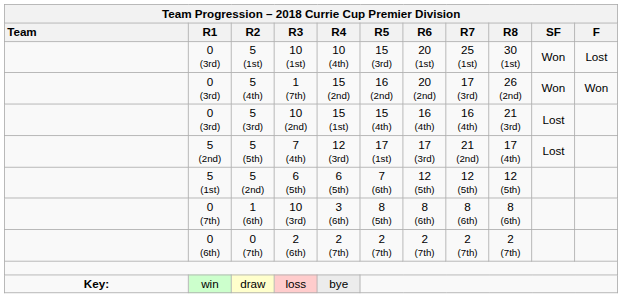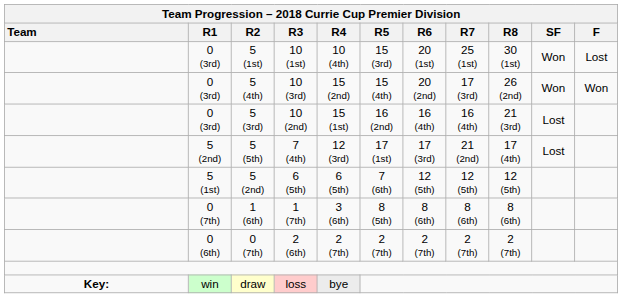(296, 89) 1 (7th) -> (296, 89) 10 (3rd)
(382, 89) 16 (2nd) -> (382, 89) 15 (4th)
(382, 120) 15 (4th) -> (382, 120) 16 (2nd)
(296, 214) 10 (3rd) -> (296, 214) 1 (7th)
